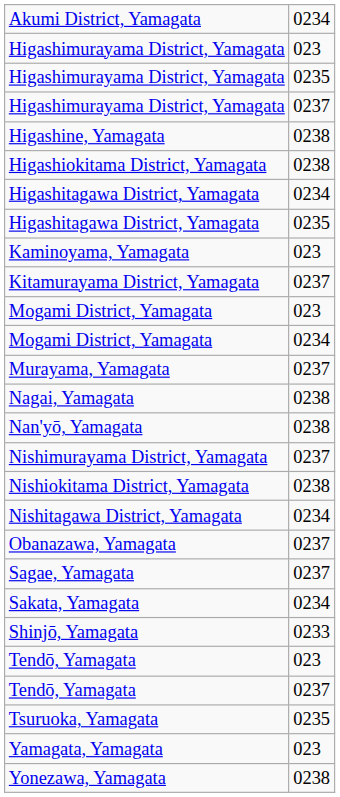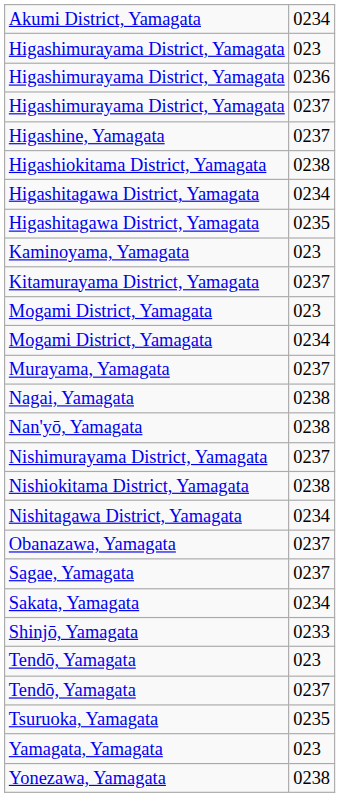(312, 77) 0235 -> (312, 77) 0236
(312, 135) 0238 -> (312, 135) 0237
